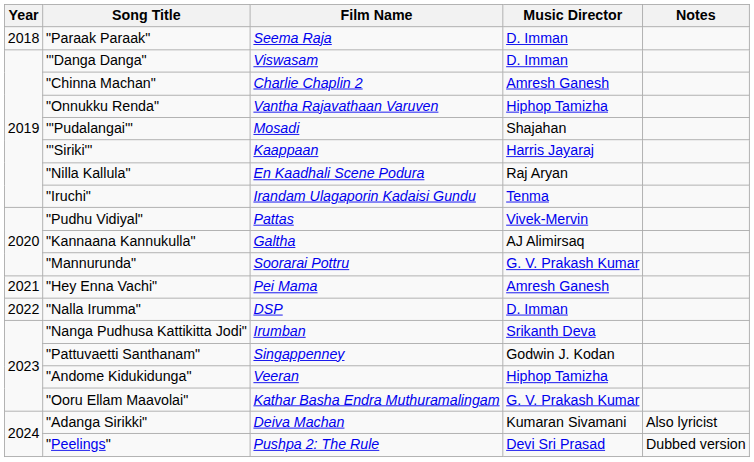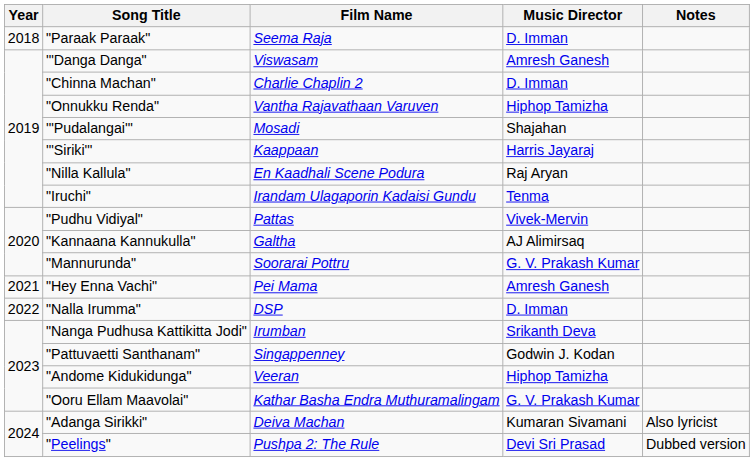(537, 60) D. Imman -> (558, 60) Amresh Ganesh
(558, 83) Amresh Ganesh -> (537, 83) D. Imman
